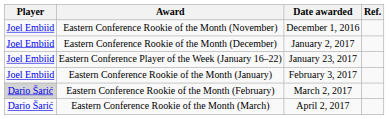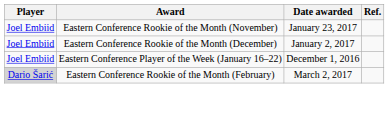(323, 28) December 1, 2016 -> (323, 28) January 23, 2017
(323, 59) January 23, 2017 -> (323, 59) December 1, 2016
- row: (170, 75)
- row: (170, 106)
